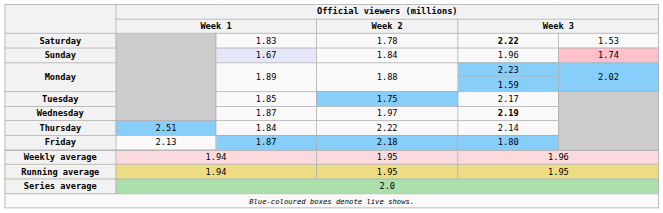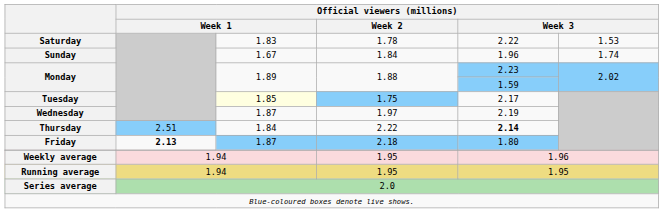(508, 40) bold -> (508, 40) normal
(266, 55) lavender background -> (266, 55) no background
(608, 55) pink background -> (608, 55) no background
(266, 99) no background -> (266, 99) lightyellow background
(508, 113) bold -> (508, 113) normal
(508, 128) normal -> (508, 128) bold
(166, 142) normal -> (166, 142) bold
